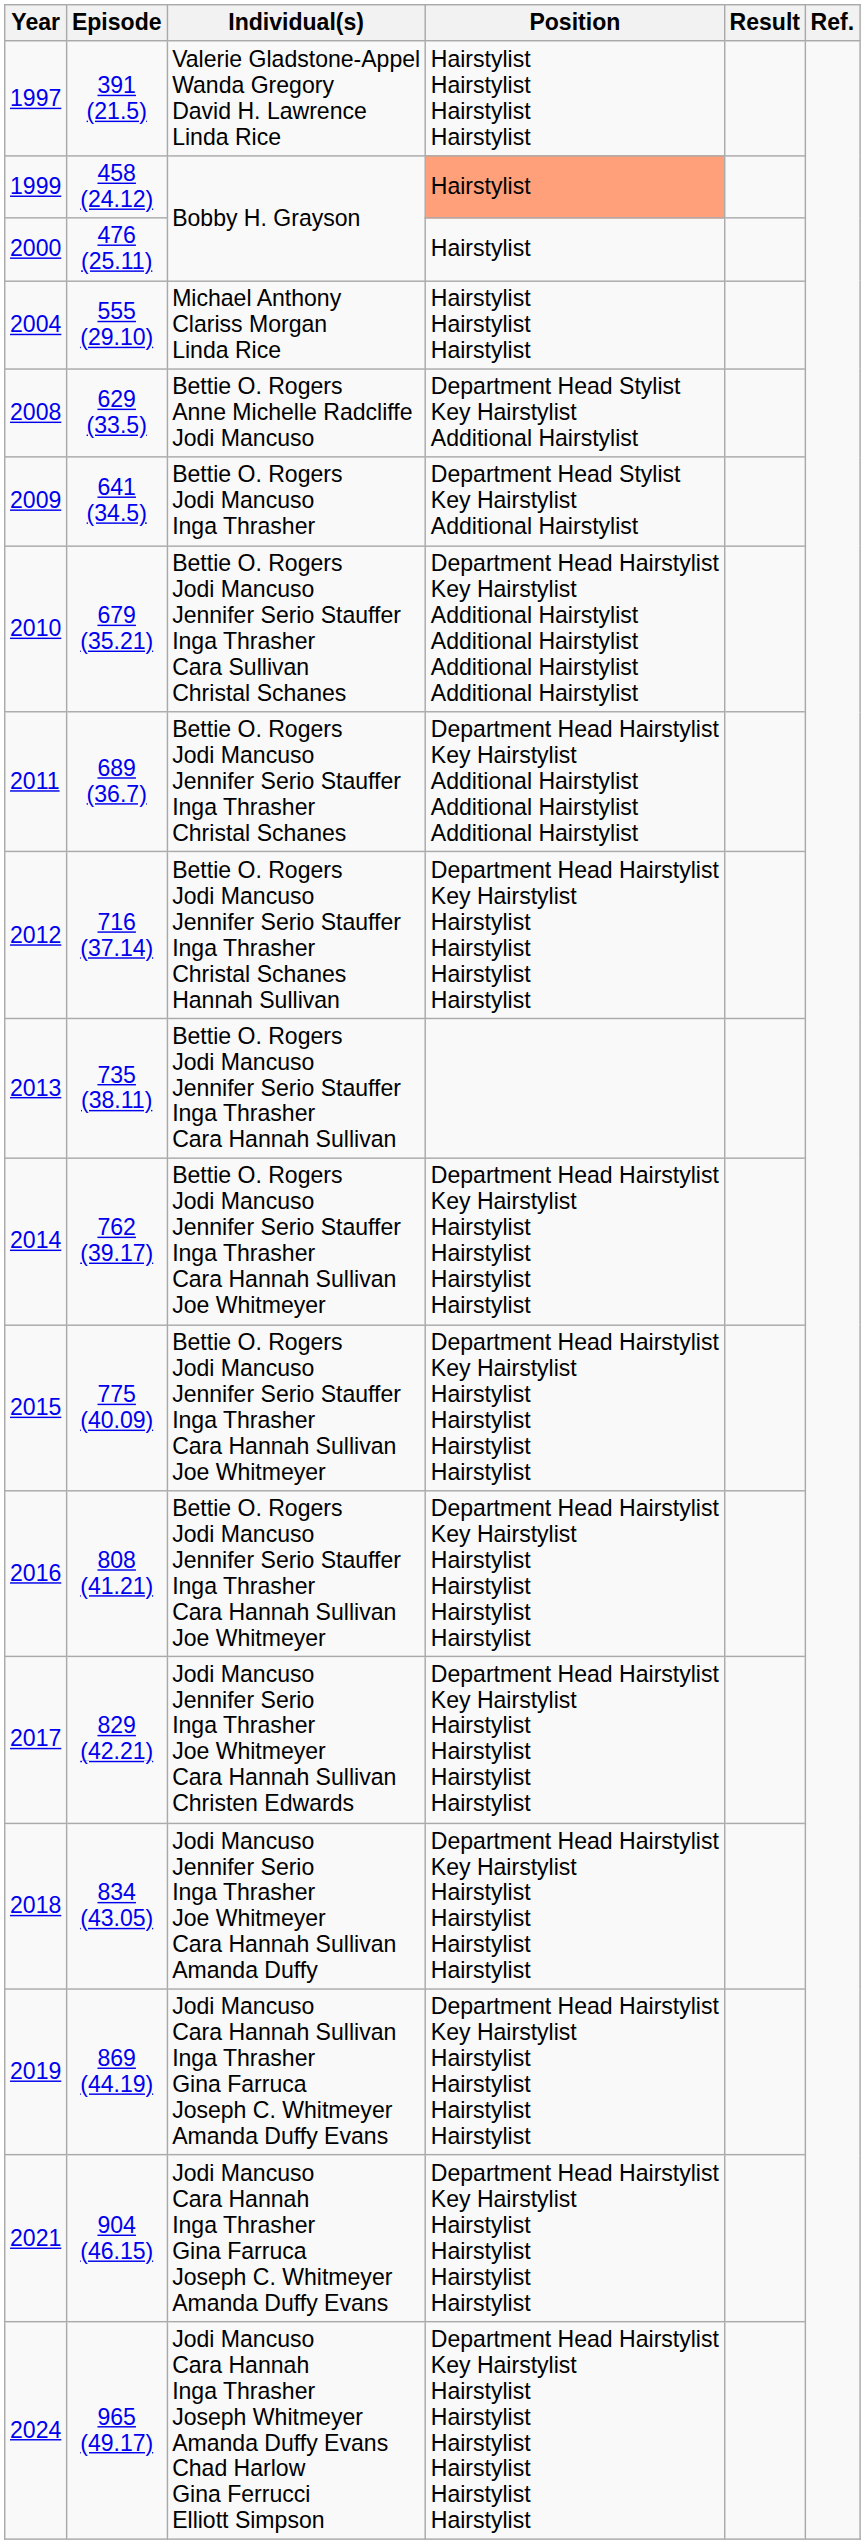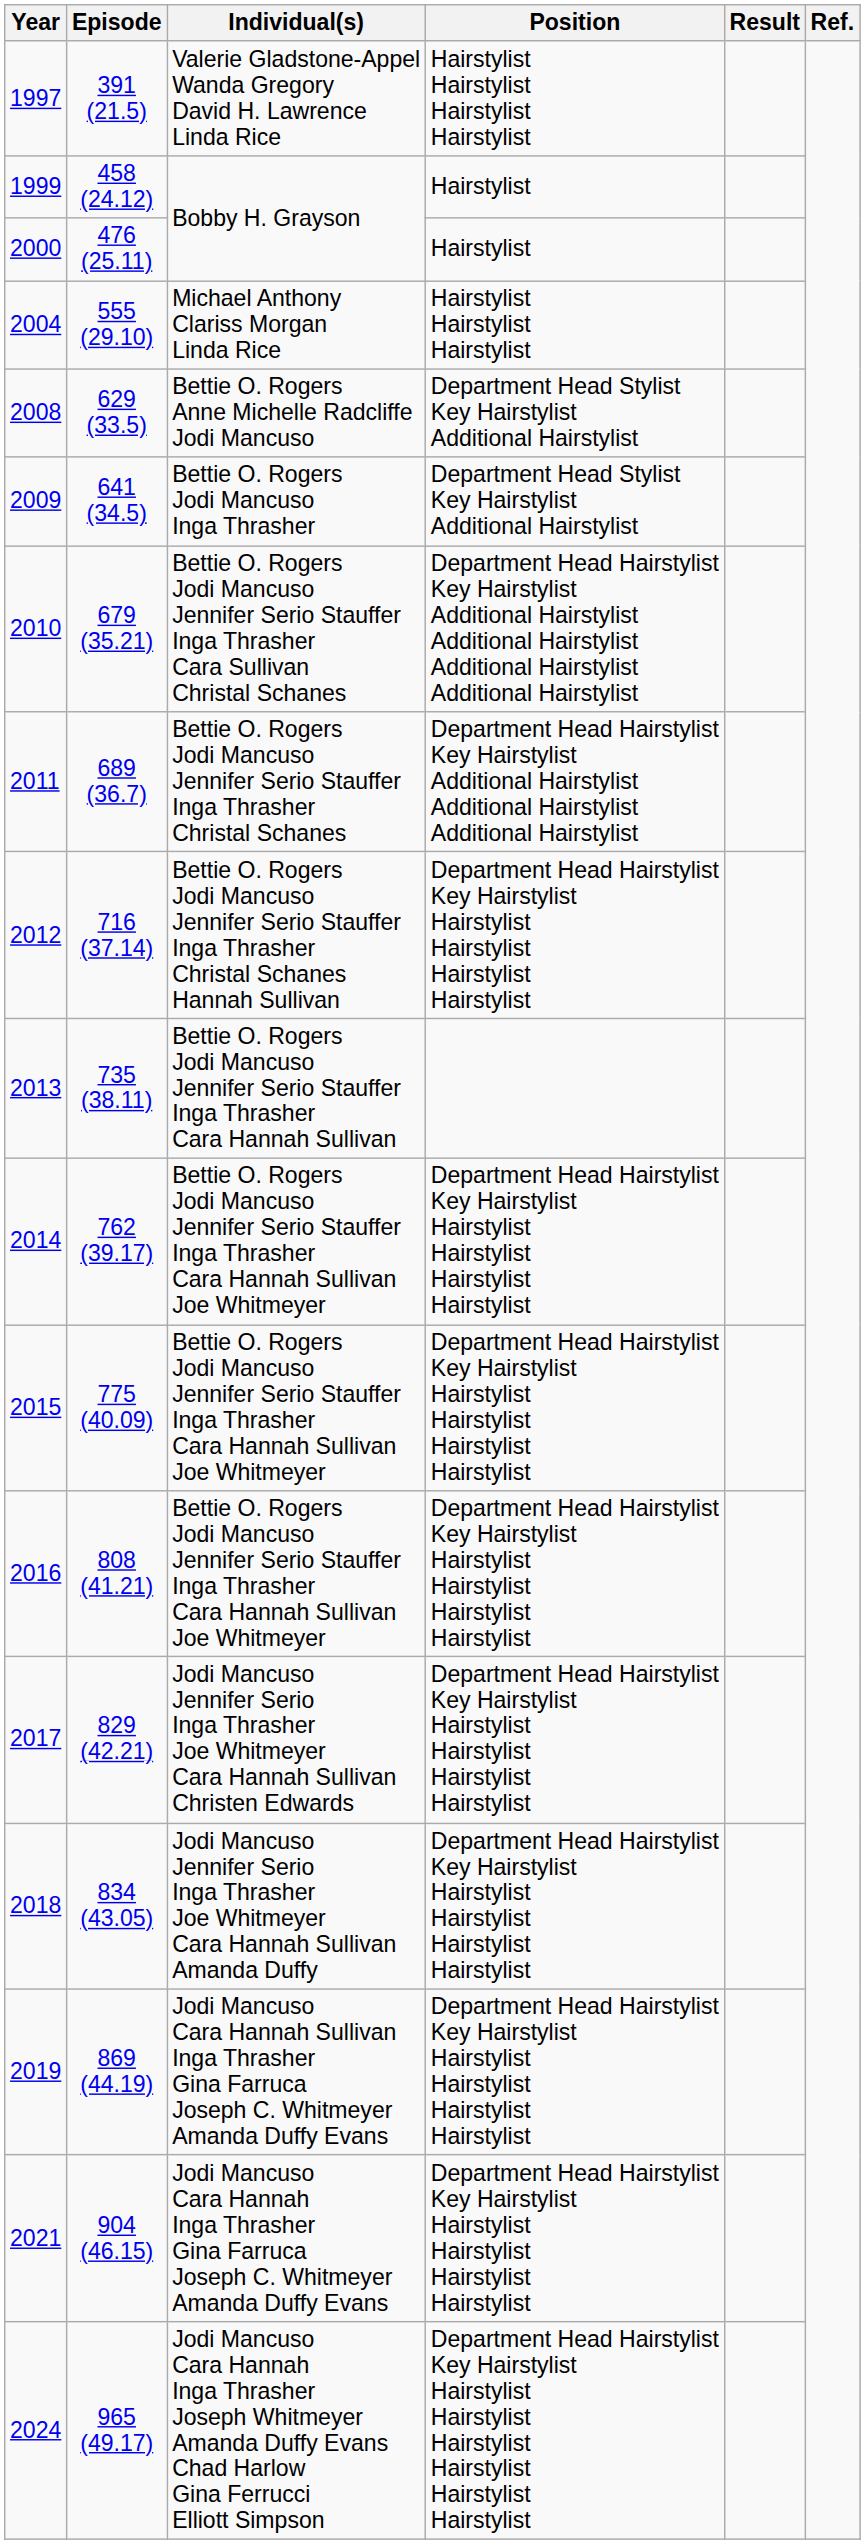(481, 186) lightsalmon background -> (481, 186) no background
